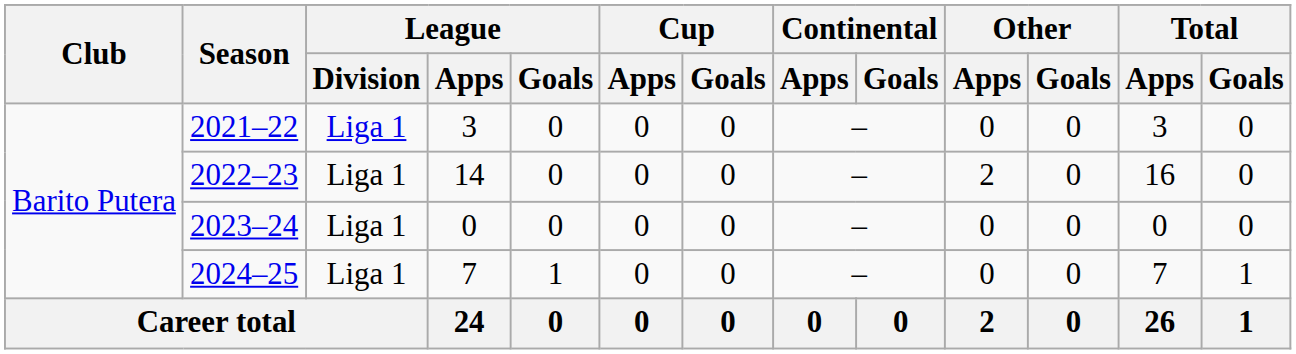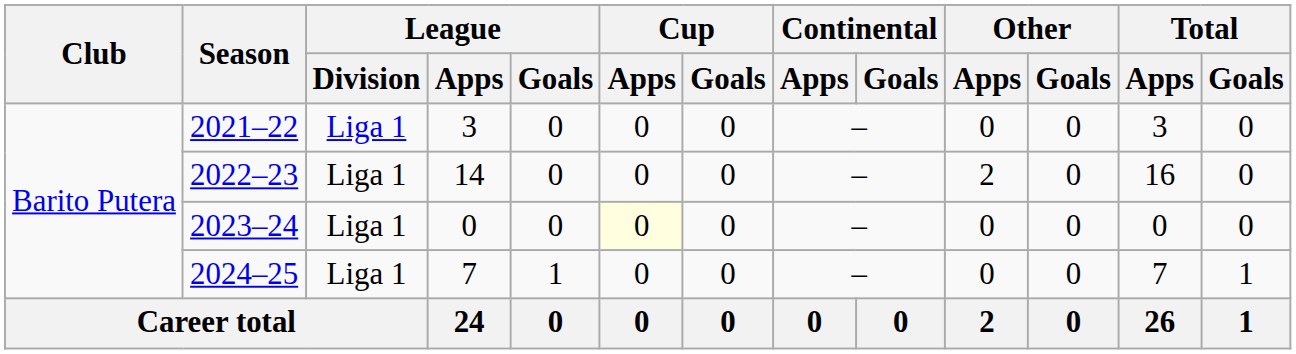(642, 224) no background -> (642, 224) lightyellow background
